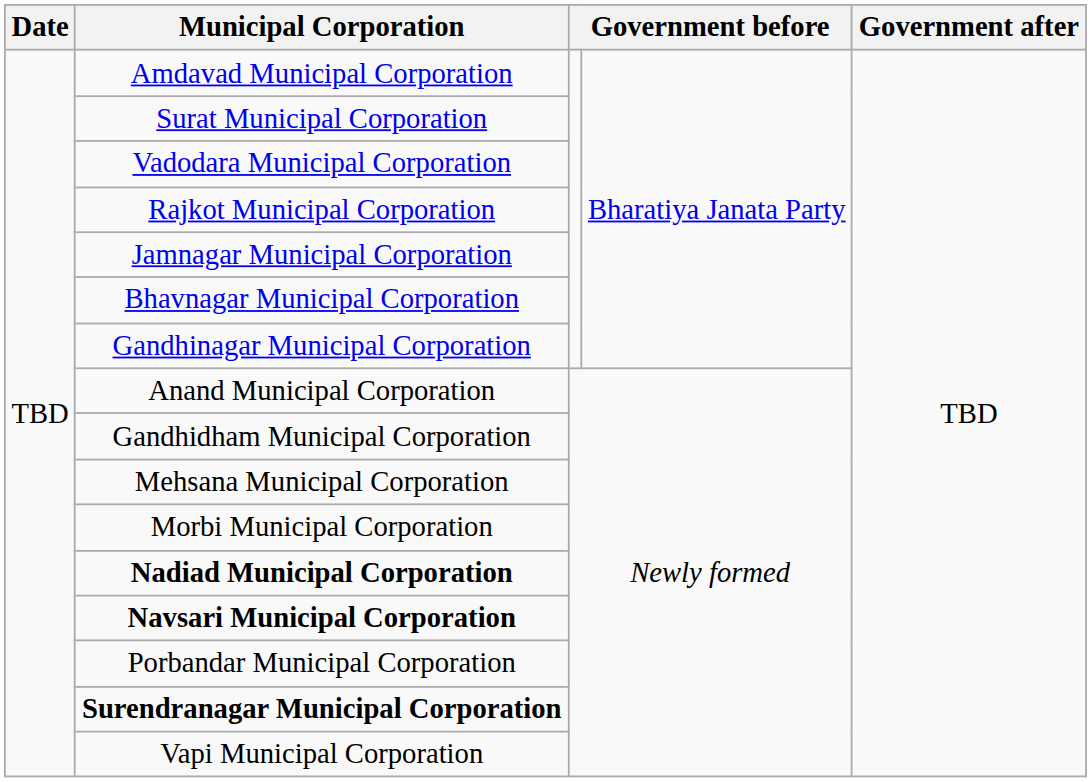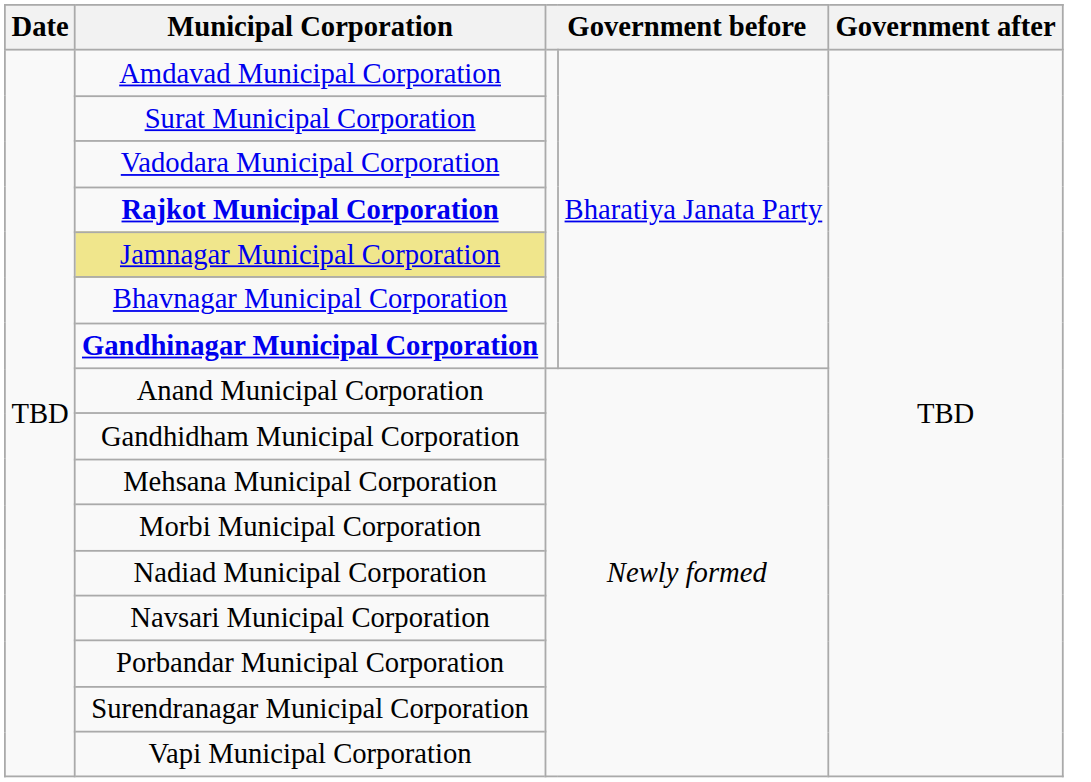(322, 208) normal -> (310, 208) bold
(322, 254) no background -> (310, 254) khaki background
(322, 345) normal -> (310, 345) bold
(322, 572) bold -> (310, 572) normal
(322, 617) bold -> (310, 617) normal
(322, 708) bold -> (310, 708) normal
